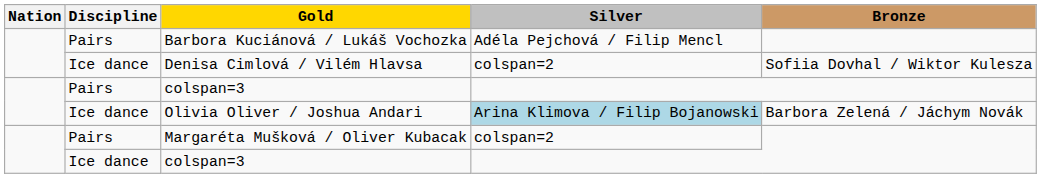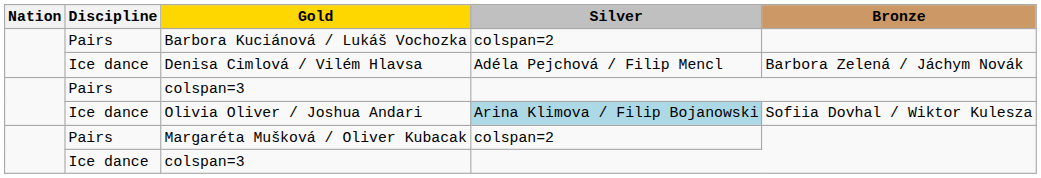(598, 41) Adéla Pejchová / Filip Mencl -> (514, 41) colspan=2
(514, 65) colspan=2 -> (598, 65) Adéla Pejchová / Filip Mencl
(899, 65) Sofiia Dovhal / Wiktor Kulesza -> (895, 65) Barbora Zelená / Jáchym Novák
(895, 113) Barbora Zelená / Jáchym Novák -> (899, 113) Sofiia Dovhal / Wiktor Kulesza
